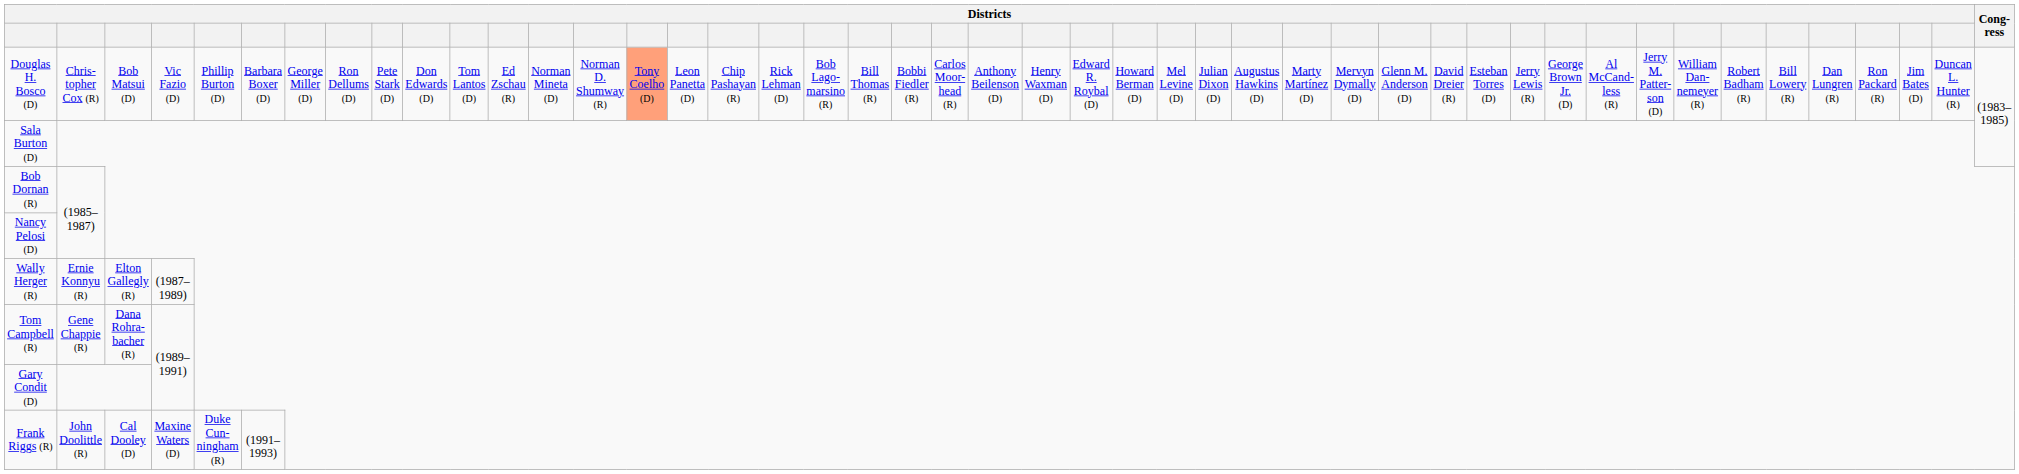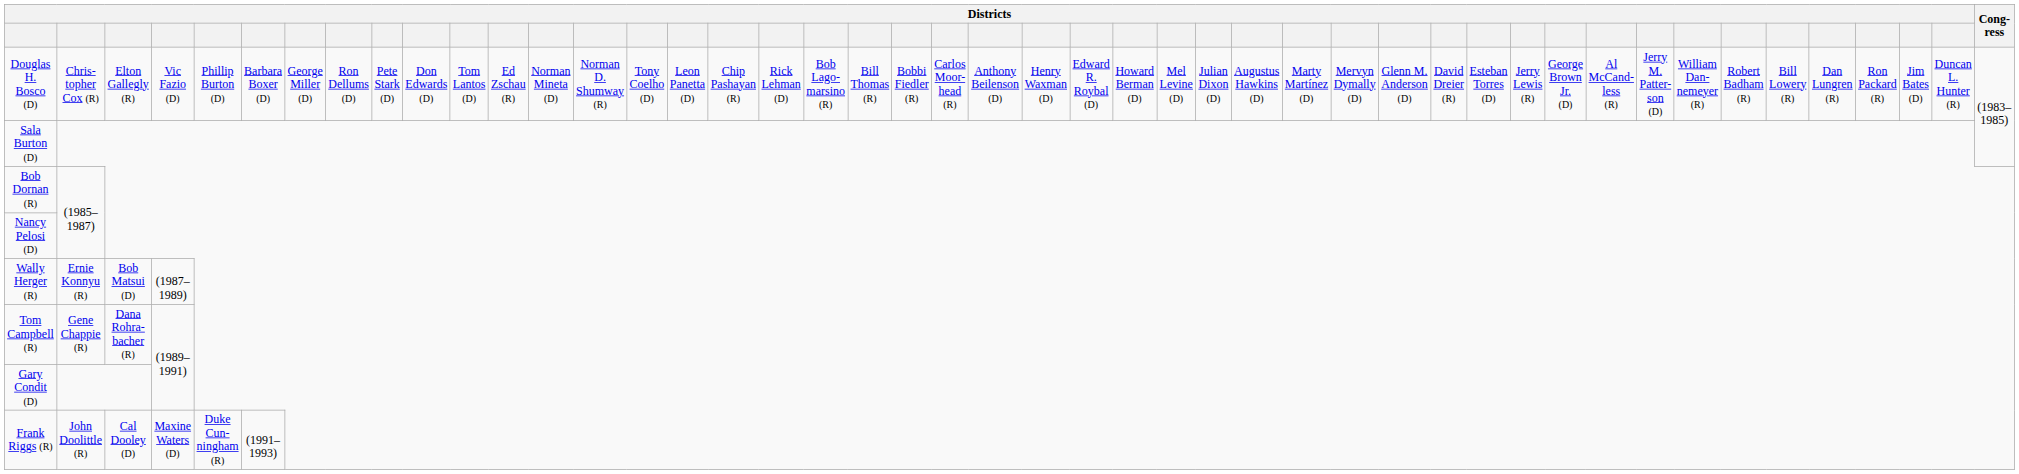(128, 84) Bob Matsui (D) -> (128, 84) Elton Gallegly (R)
(647, 84) lightsalmon background -> (647, 84) no background
(128, 281) Elton Gallegly (R) -> (128, 281) Bob Matsui (D)
